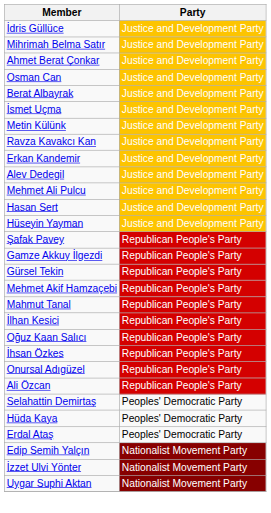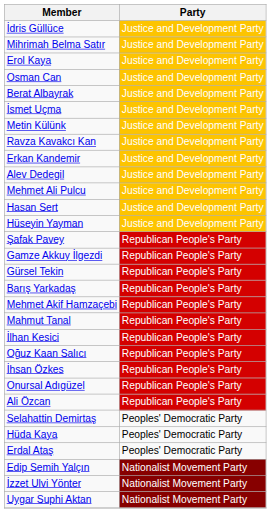+ row: (29, 61)
- row: (53, 61)
+ row: (41, 288)
